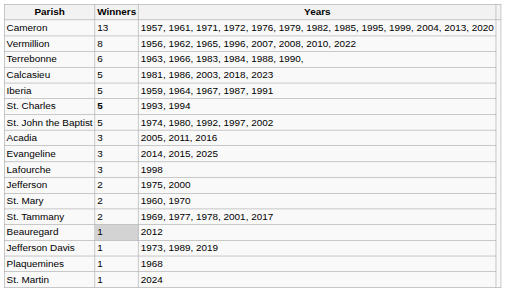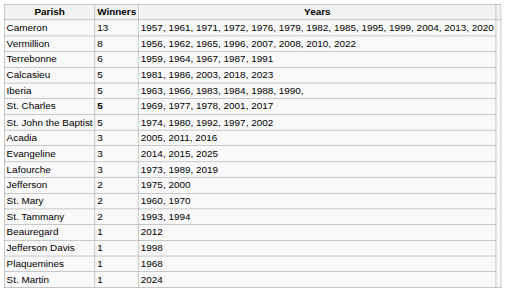(222, 59) 1963, 1966, 1983, 1984, 1988, 1990, -> (207, 59) 1959, 1964, 1967, 1987, 1991
(207, 91) 1959, 1964, 1967, 1987, 1991 -> (222, 91) 1963, 1966, 1983, 1984, 1988, 1990,
(166, 106) 1993, 1994 -> (207, 106) 1969, 1977, 1978, 2001, 2017
(152, 169) 1998 -> (179, 169) 1973, 1989, 2019
(207, 216) 1969, 1977, 1978, 2001, 2017 -> (166, 216) 1993, 1994
(100, 232) lightgrey background -> (100, 232) no background
(179, 248) 1973, 1989, 2019 -> (152, 248) 1998
